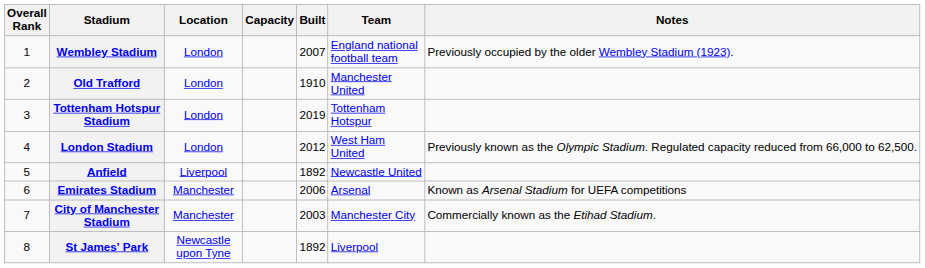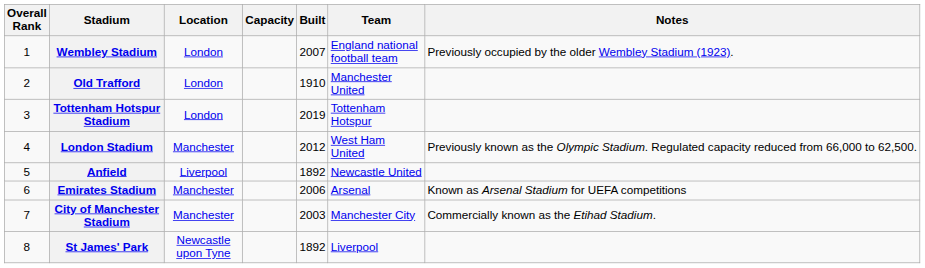(203, 146) London -> (203, 146) Manchester
